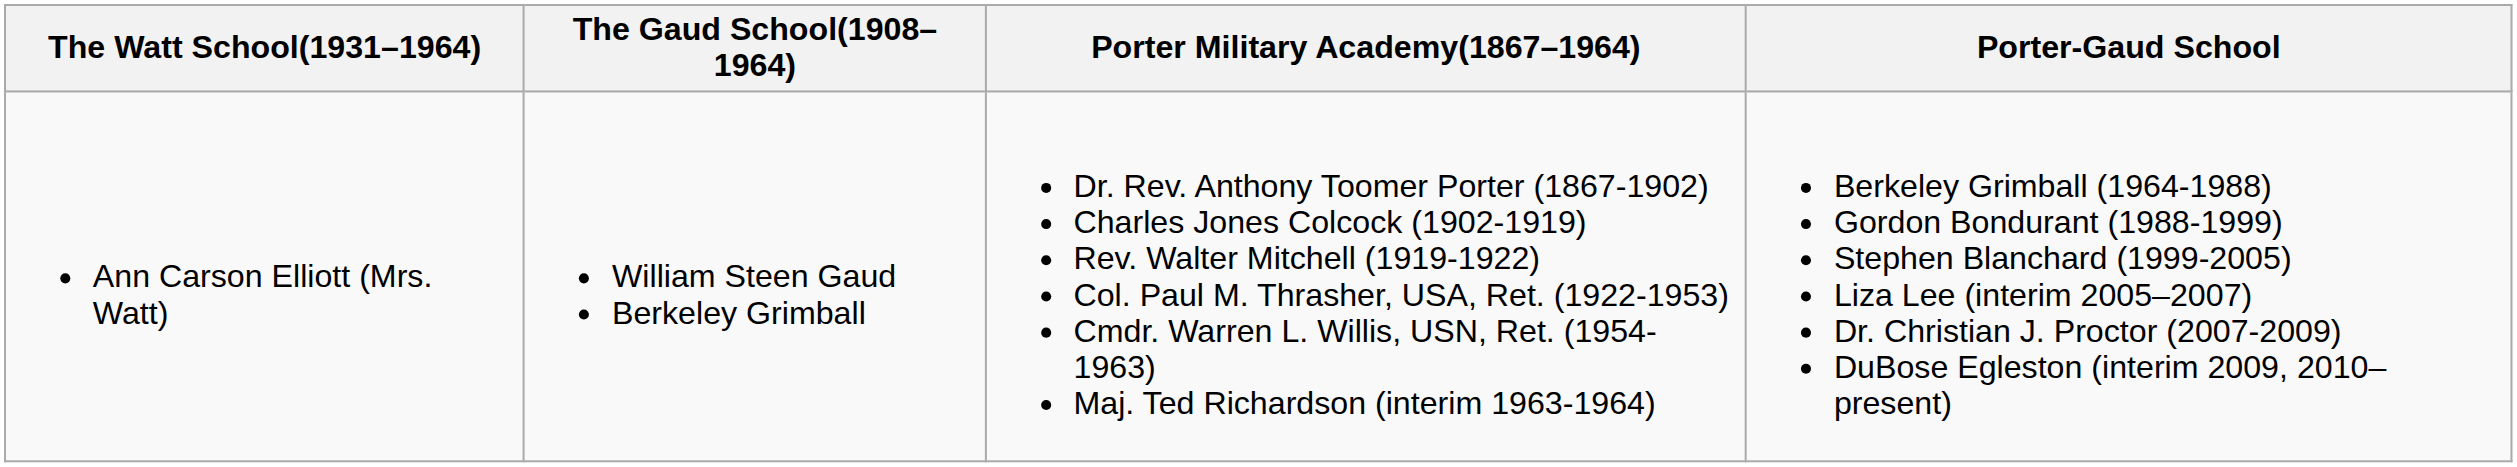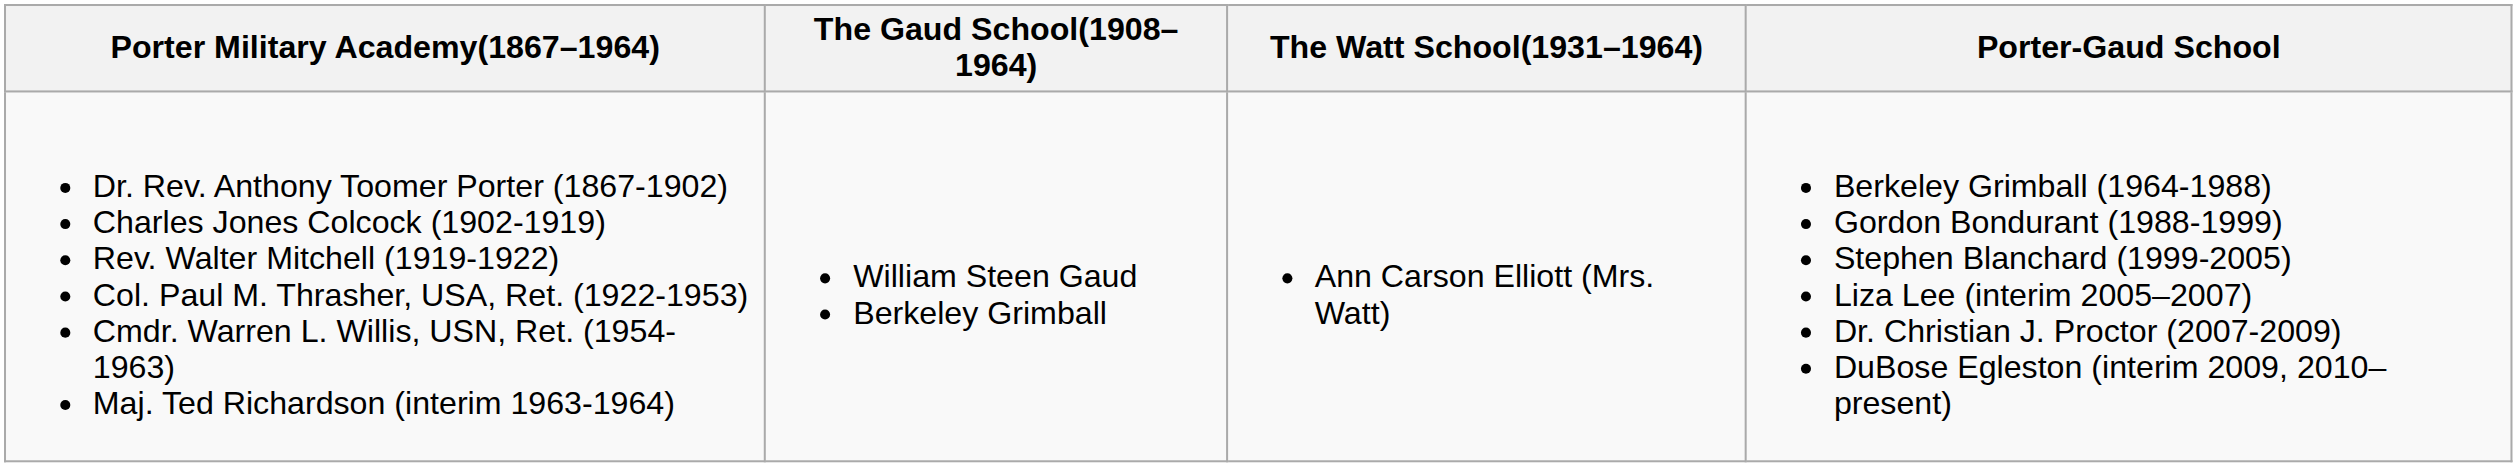columns swapped: (1366, 48) <-> (265, 48)
